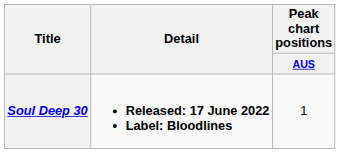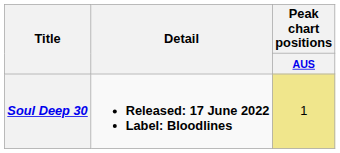(304, 111) no background -> (304, 111) khaki background
